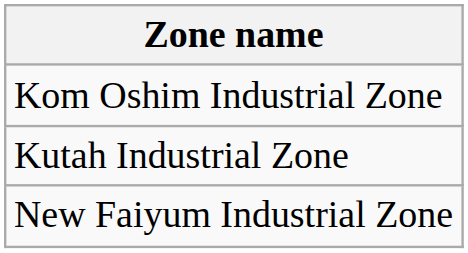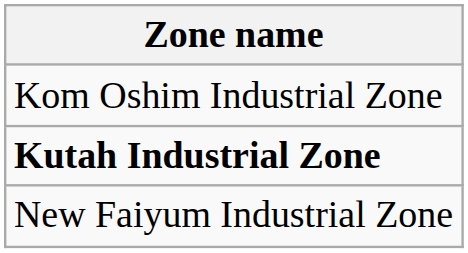(181, 154) normal -> (197, 154) bold
